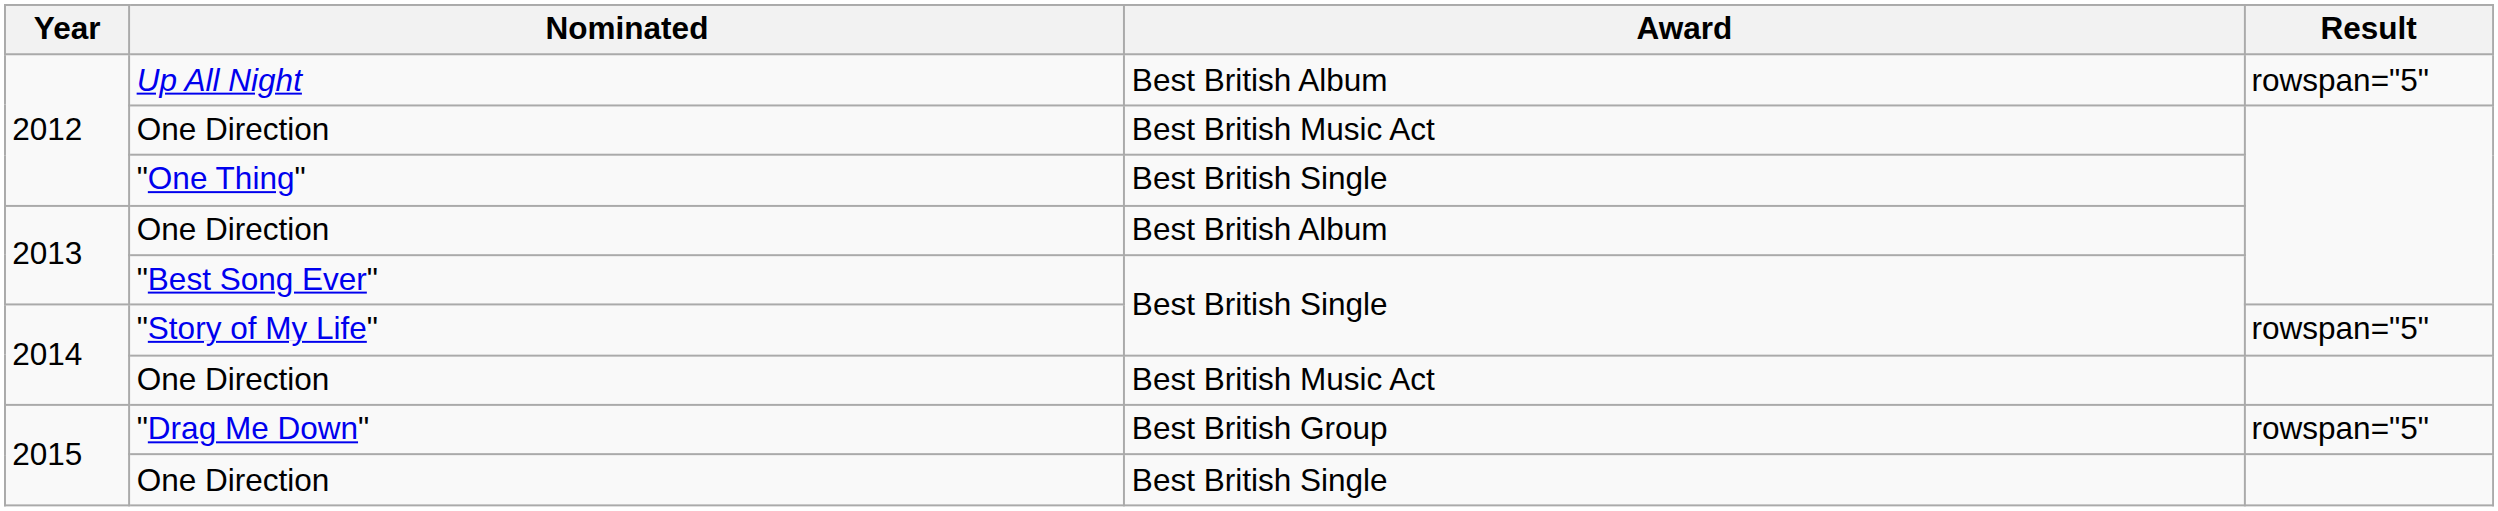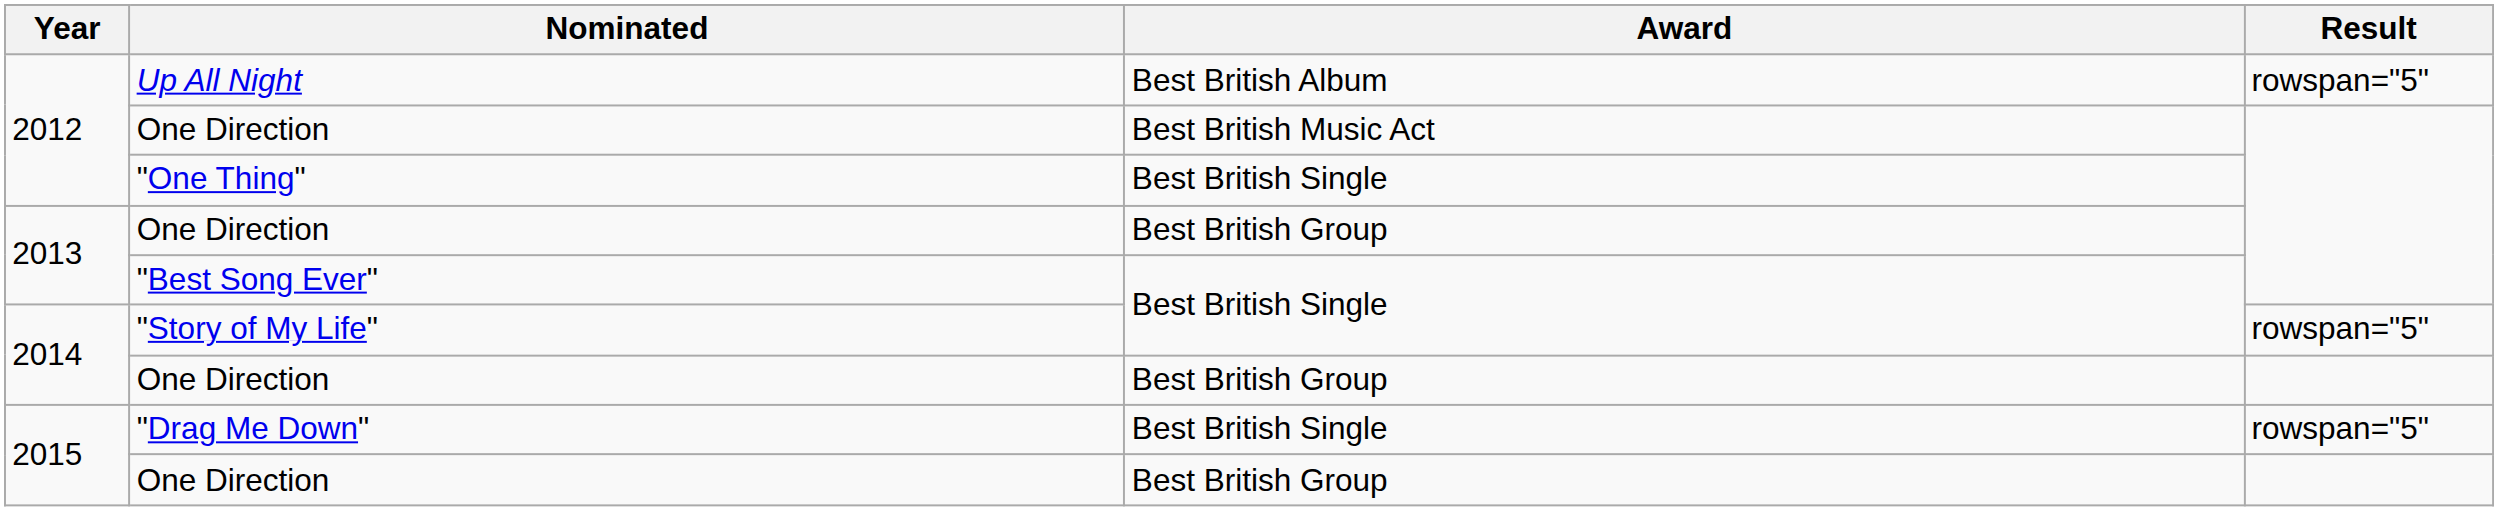(1260, 229) Best British Album -> (1260, 229) Best British Group
(1283, 379) Best British Music Act -> (1260, 379) Best British Group
(1260, 429) Best British Group -> (1260, 429) Best British Single
(1260, 479) Best British Single -> (1260, 479) Best British Group
